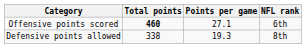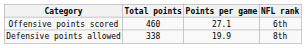(153, 24) bold -> (153, 24) normal
(221, 37) 19.3 -> (221, 37) 19.9
